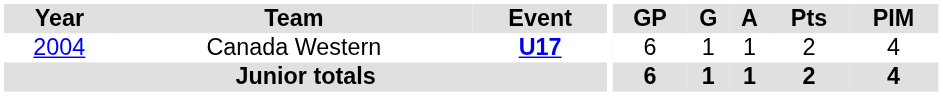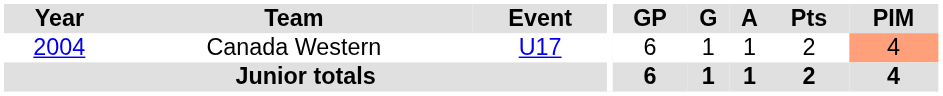(540, 47) bold -> (540, 47) normal
(894, 47) no background -> (894, 47) lightsalmon background
